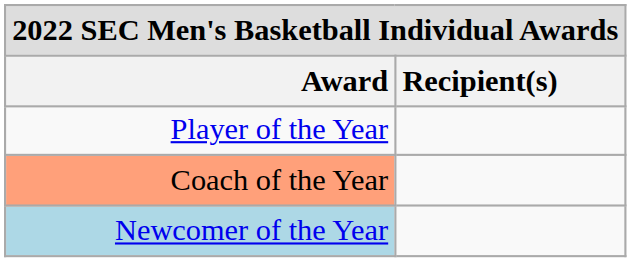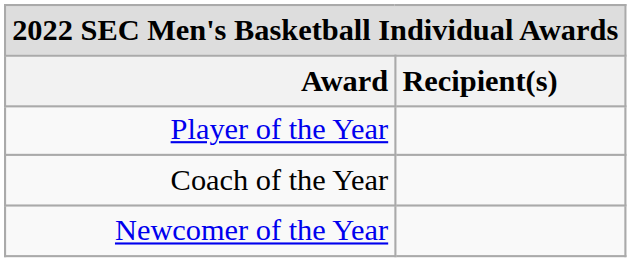(279, 180) lightsalmon background -> (279, 180) no background
(252, 230) lightblue background -> (252, 230) no background
